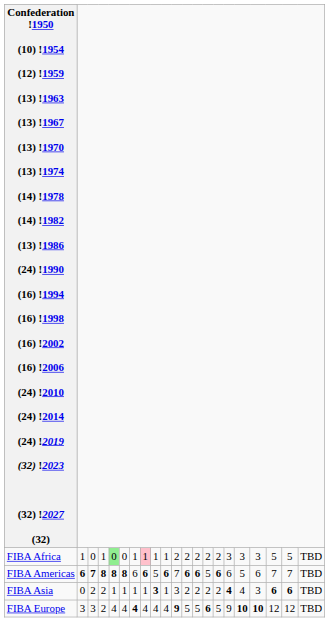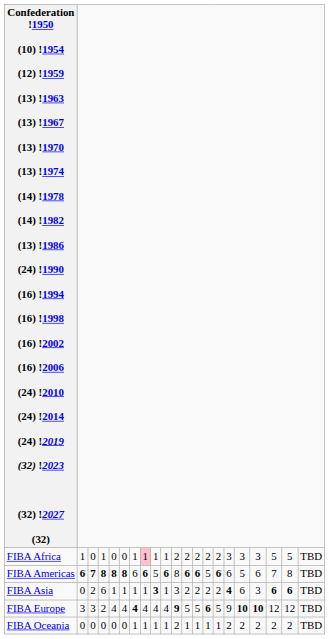(114, 556) lightgreen background -> (114, 556) no background
(177, 573) 7 -> (177, 573) 8
(290, 573) 7 -> (290, 573) 8
(103, 591) 2 -> (103, 591) 6
(242, 591) 4 -> (242, 591) 6
+ row: (38, 625)
